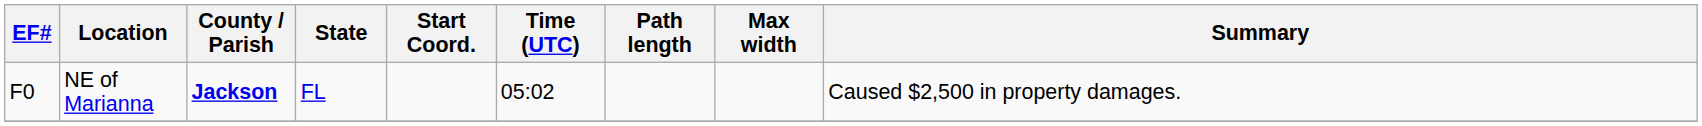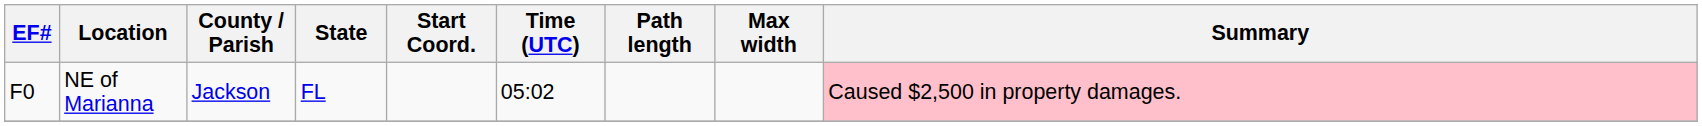(234, 91) bold -> (231, 91) normal
(1005, 91) no background -> (1005, 91) pink background
